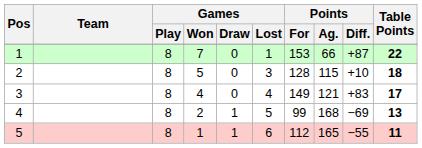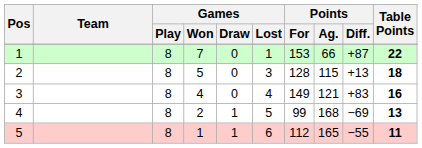(358, 73) +10 -> (358, 73) +13
(395, 93) 17 -> (395, 93) 16
